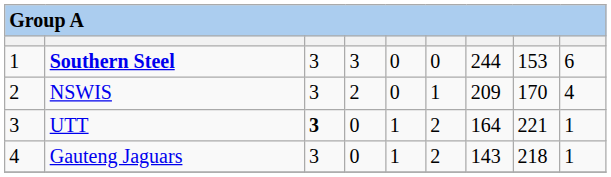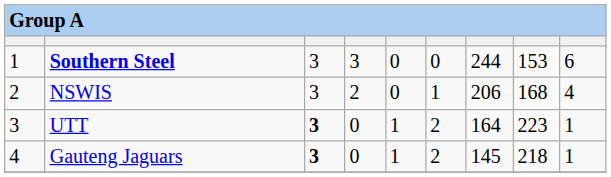(486, 93) 209 -> (486, 93) 206
(533, 93) 170 -> (533, 93) 168
(533, 124) 221 -> (533, 124) 223
(314, 156) normal -> (314, 156) bold
(486, 156) 143 -> (486, 156) 145
